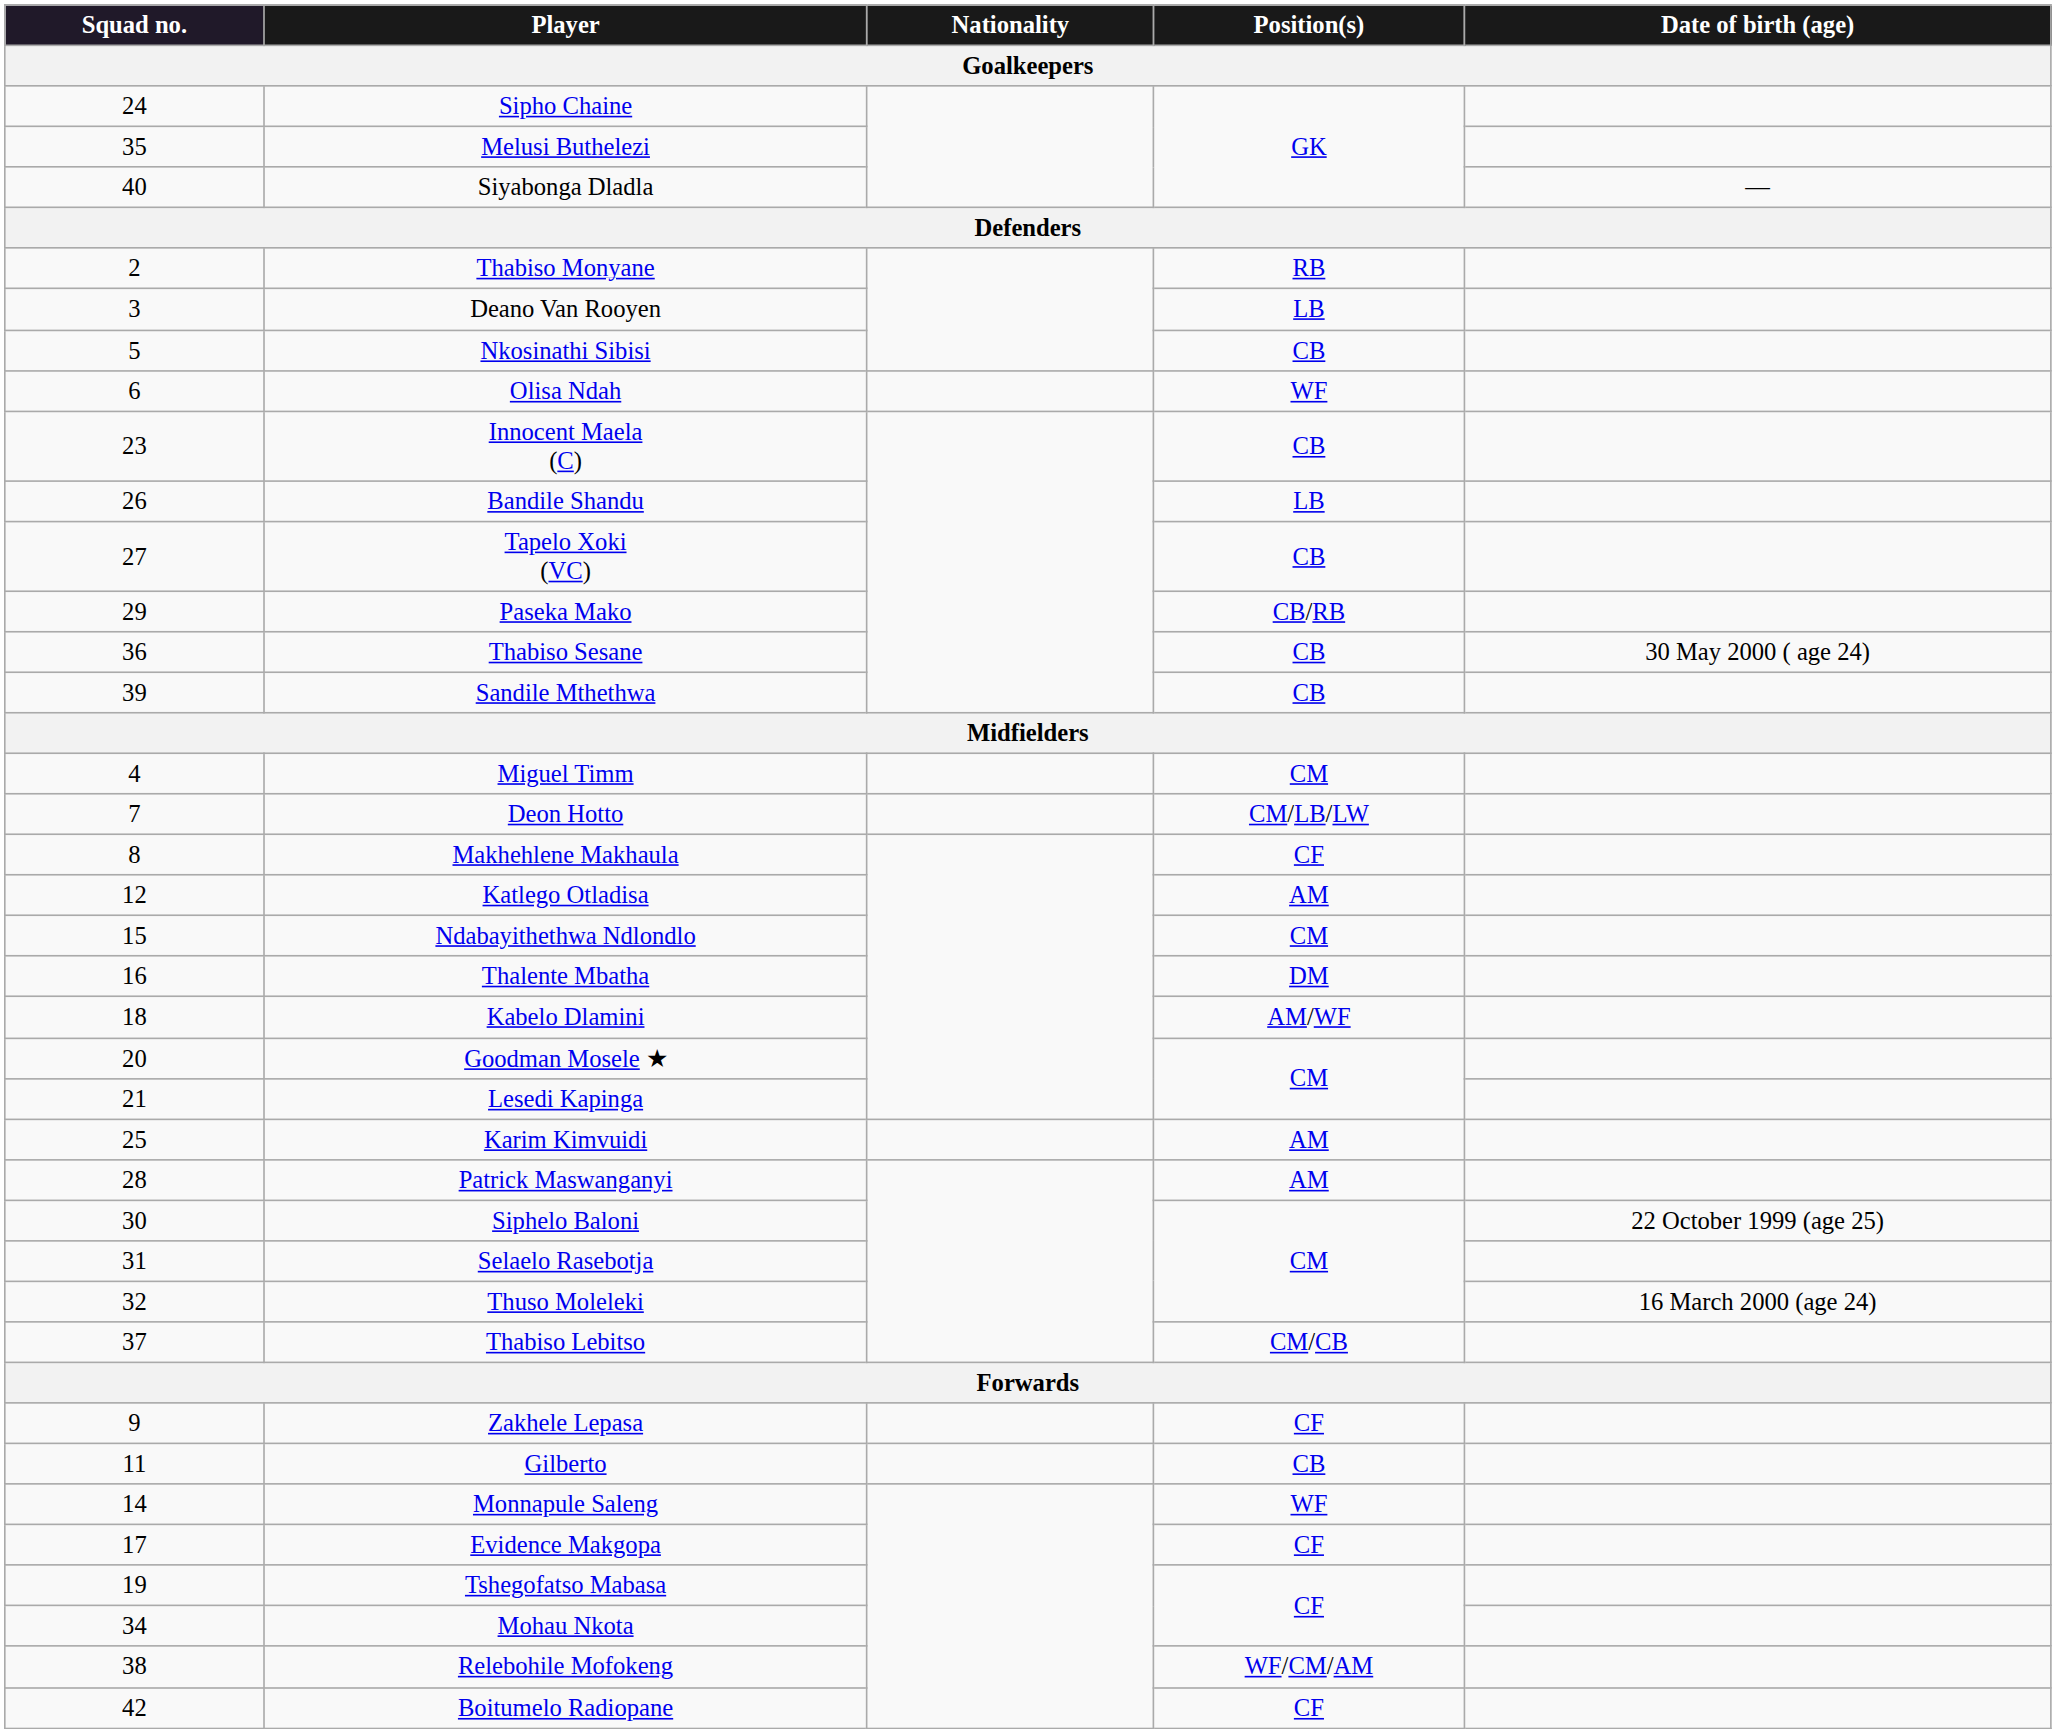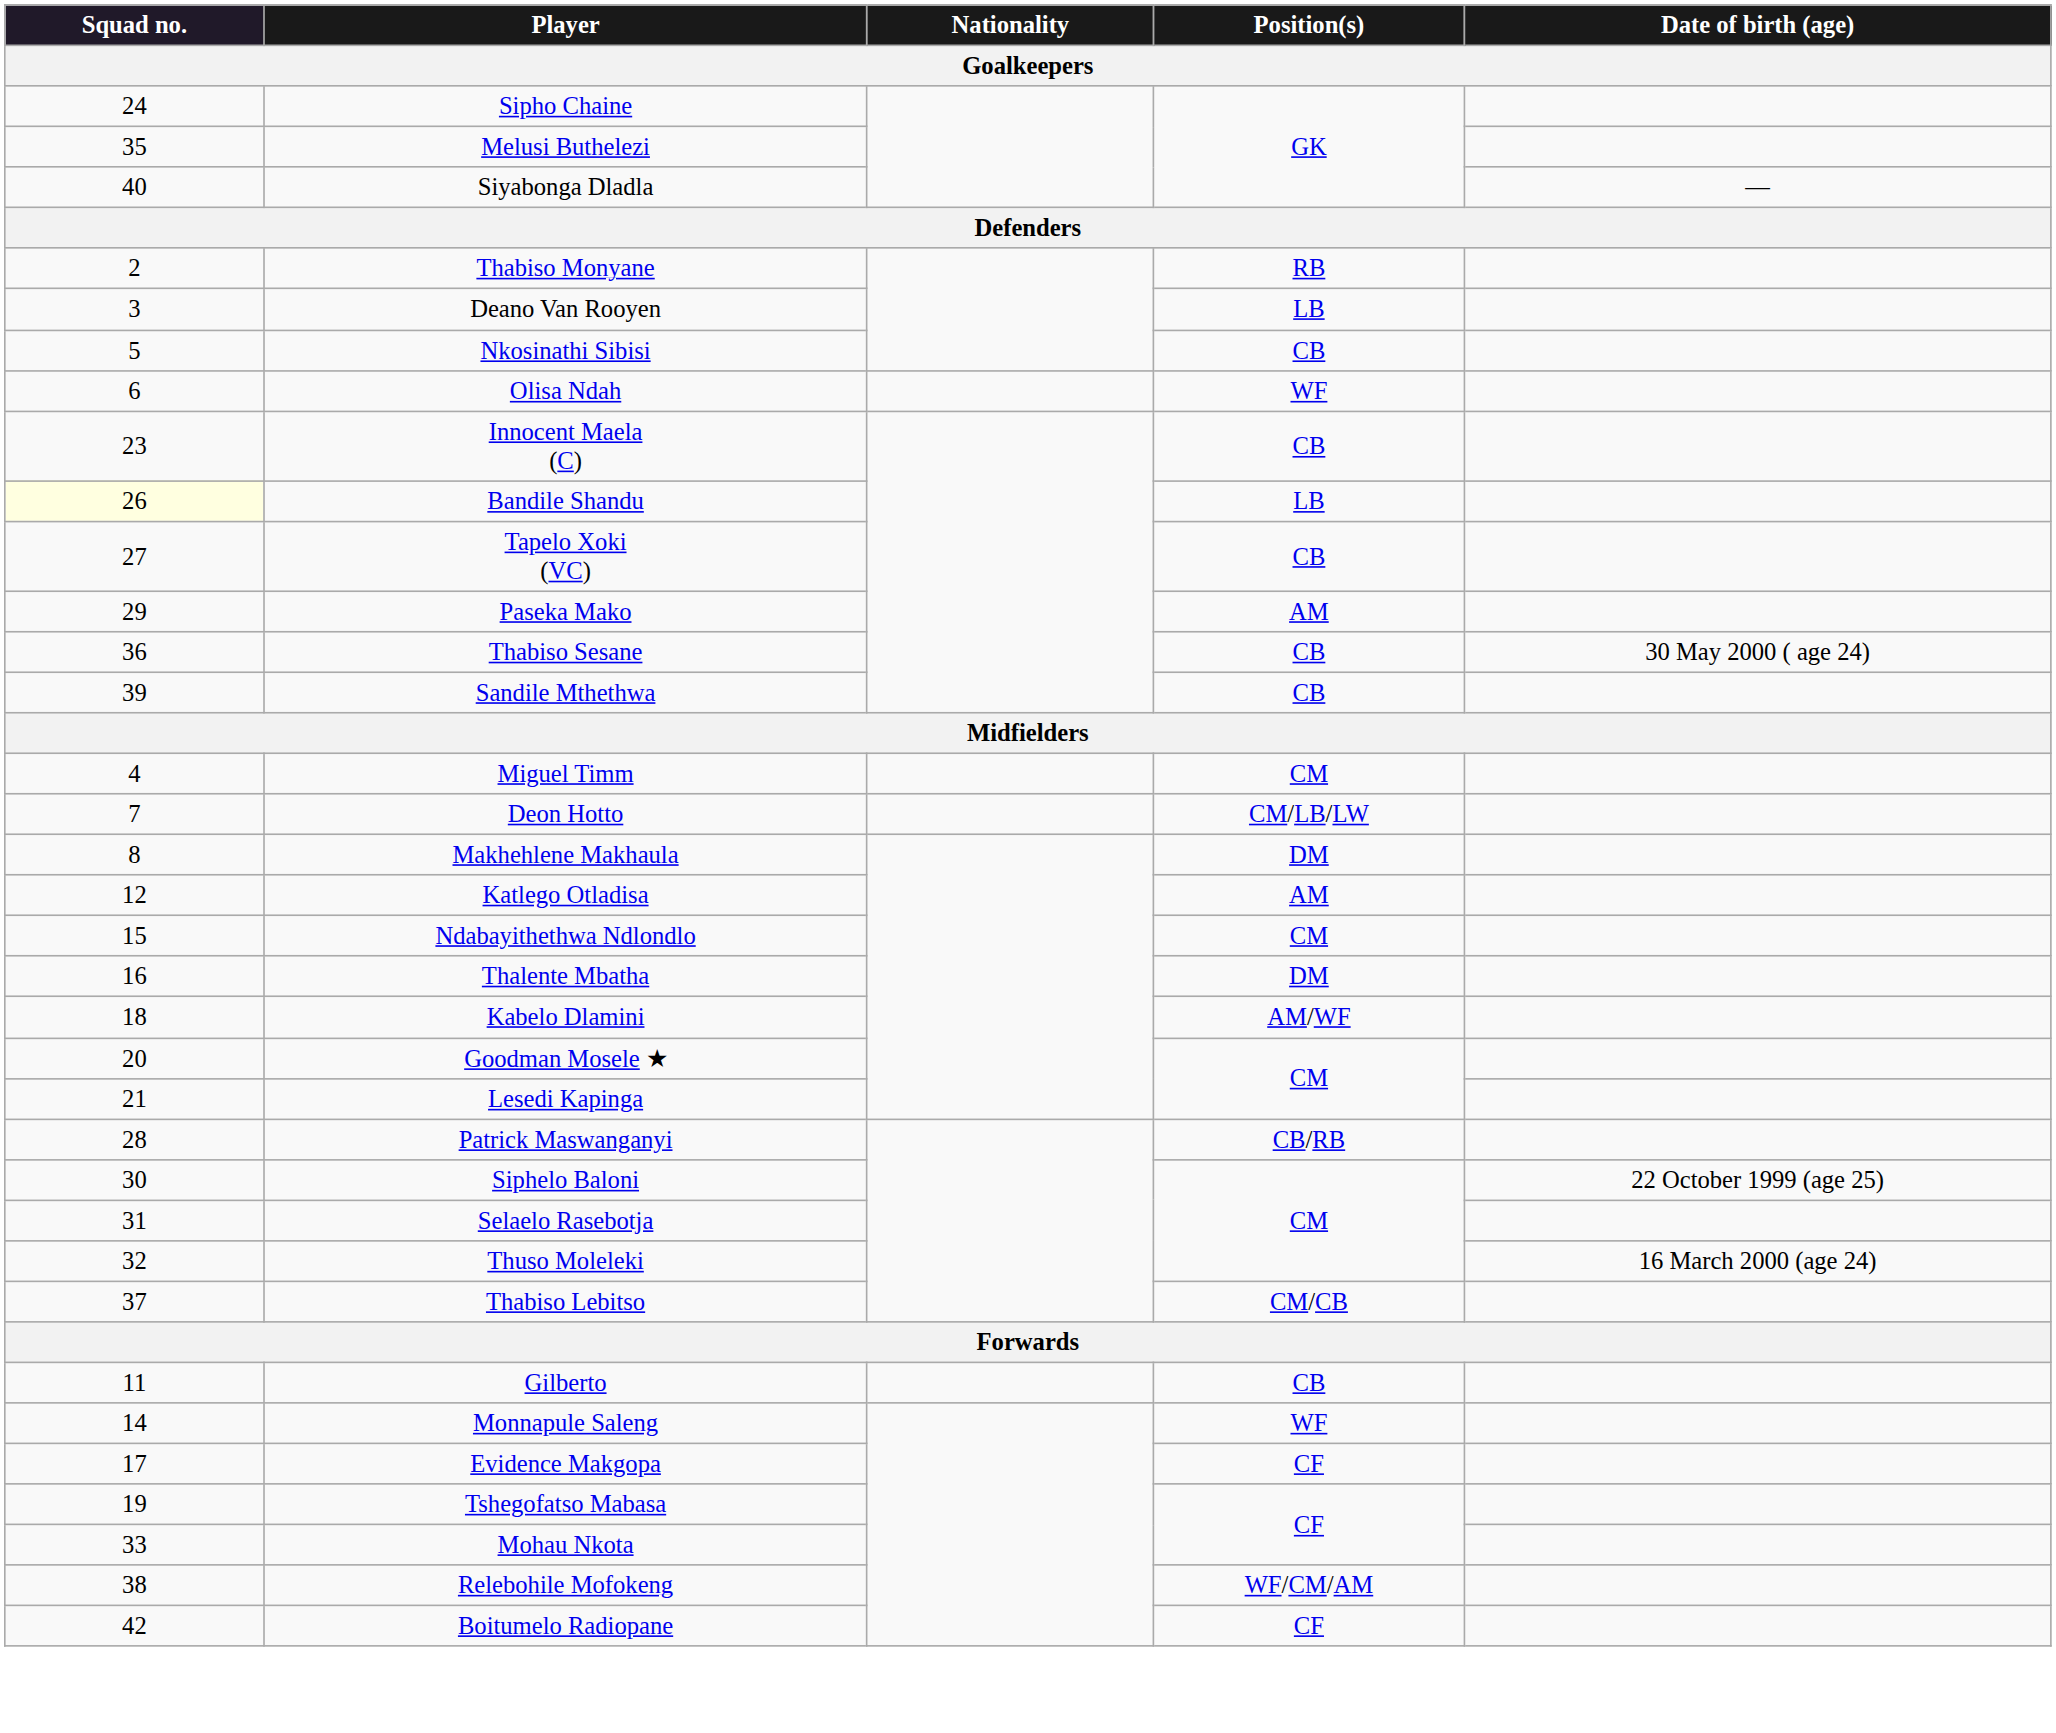(134, 500) no background -> (134, 500) lightyellow background
(1309, 611) CB/RB -> (1309, 611) AM
(1309, 854) CF -> (1309, 854) DM
- row: (566, 1138)
(1309, 1179) AM -> (1309, 1138) CB/RB
- row: (566, 1423)
(134, 1626) 34 -> (134, 1544) 33
